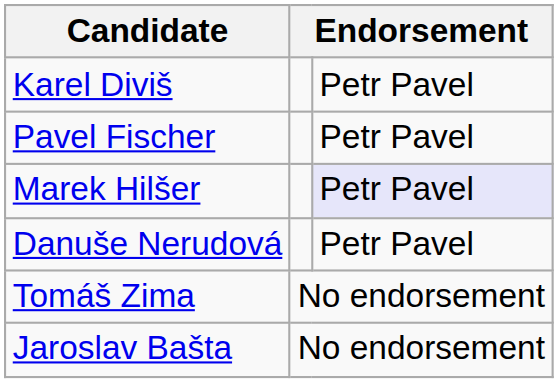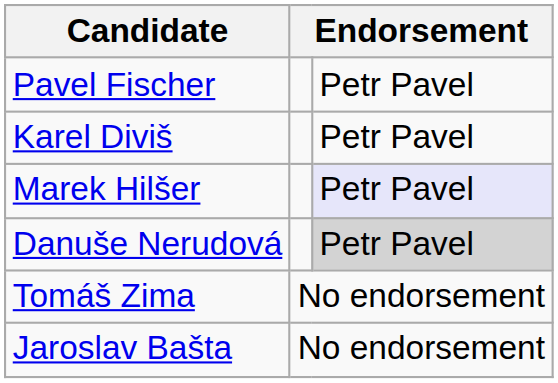rows swapped: (93, 84) <-> (114, 137)
(397, 243) no background -> (397, 243) lightgrey background
